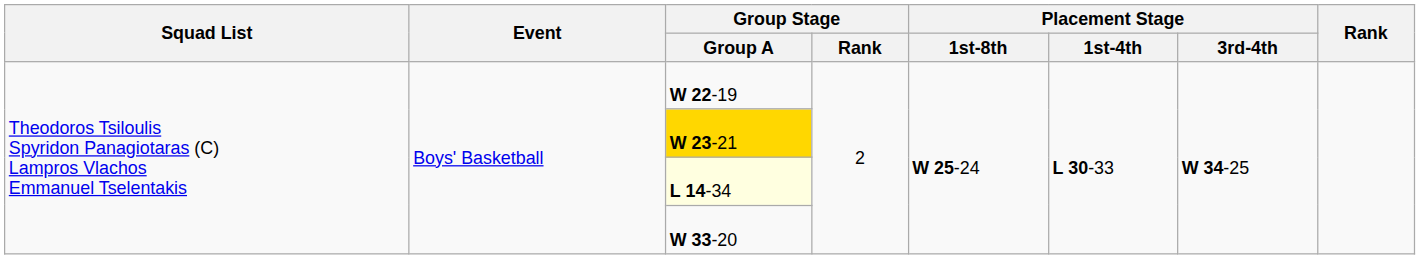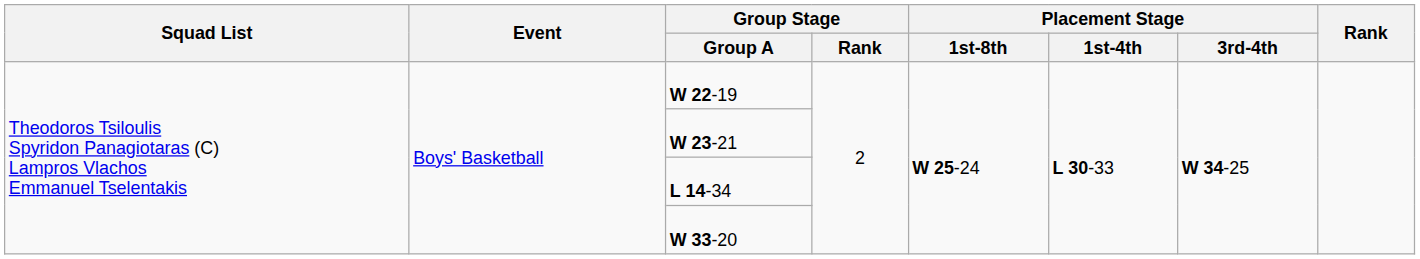(703, 143) gold background -> (703, 143) no background
(700, 191) lightyellow background -> (700, 191) no background
